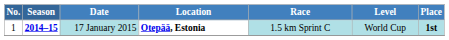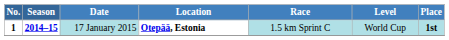(13, 27) normal -> (13, 27) bold
